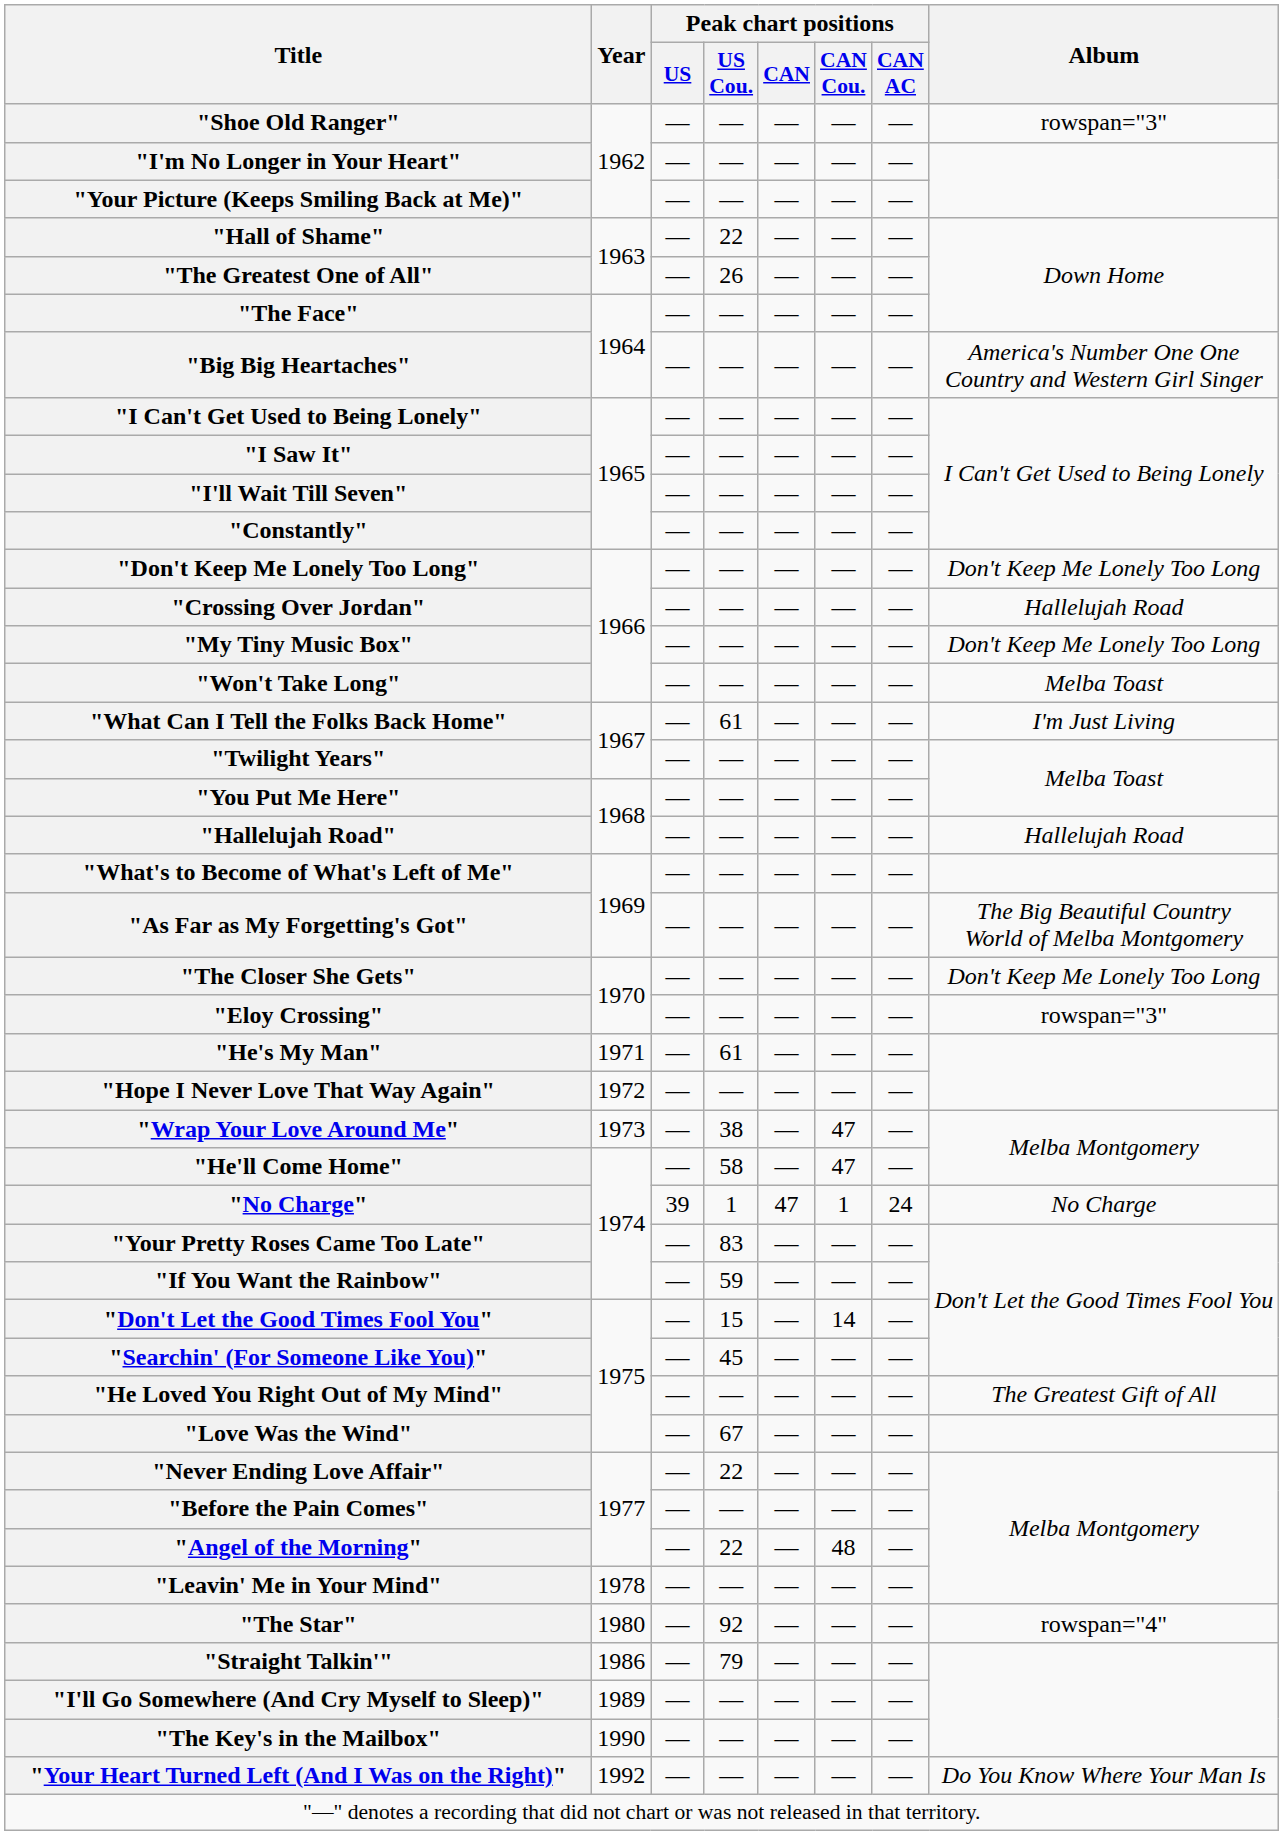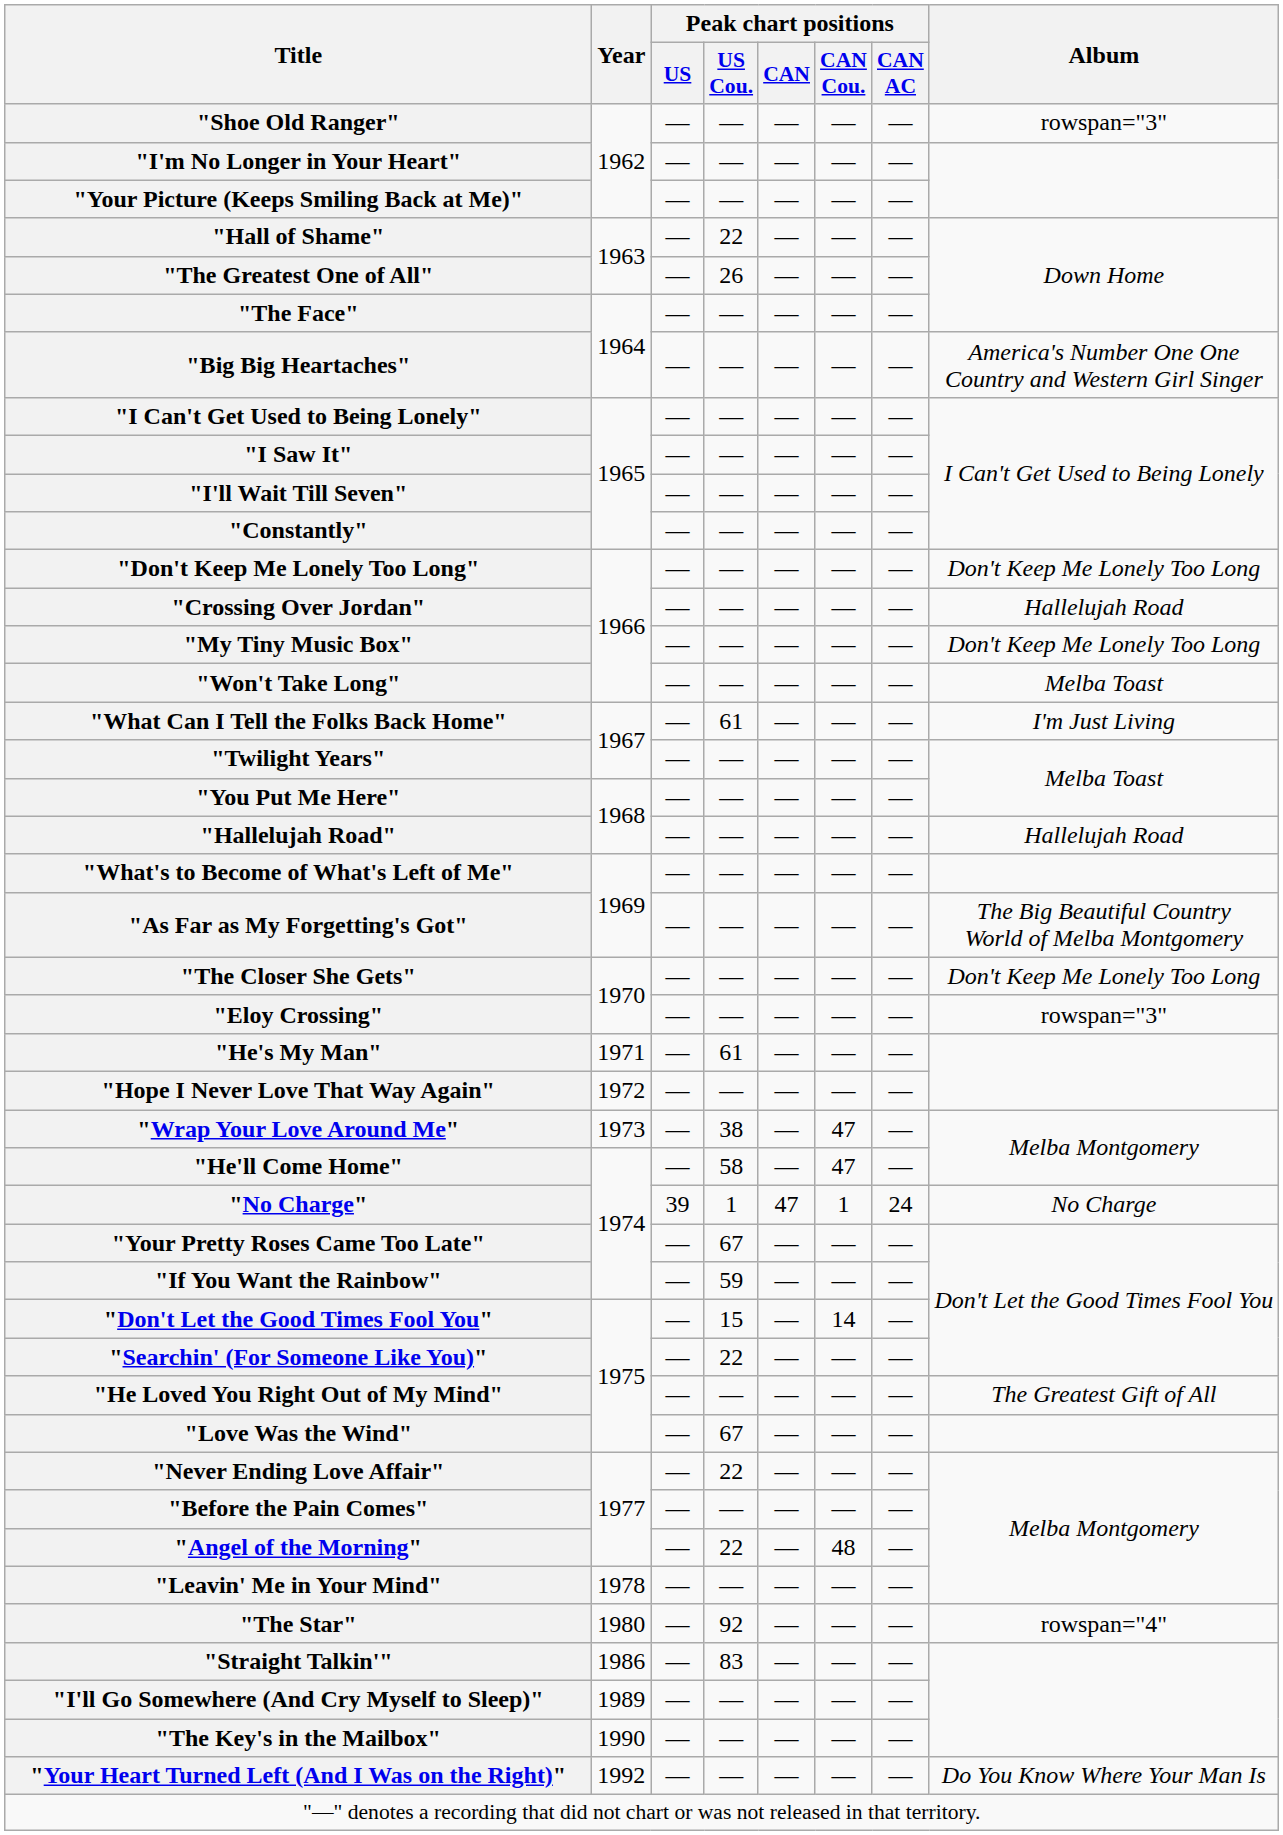(731, 1242) 83 -> (731, 1242) 67
(731, 1356) 45 -> (731, 1356) 22
(731, 1661) 79 -> (731, 1661) 83
